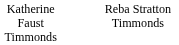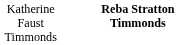(138, 16) normal -> (138, 16) bold
